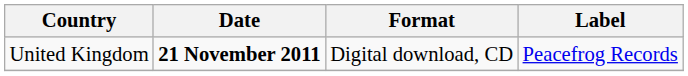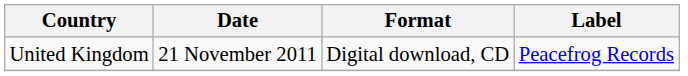(239, 53) bold -> (238, 53) normal
